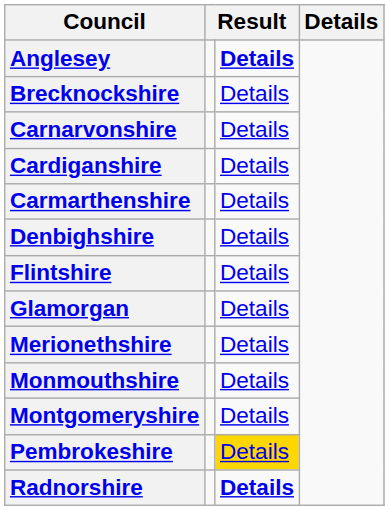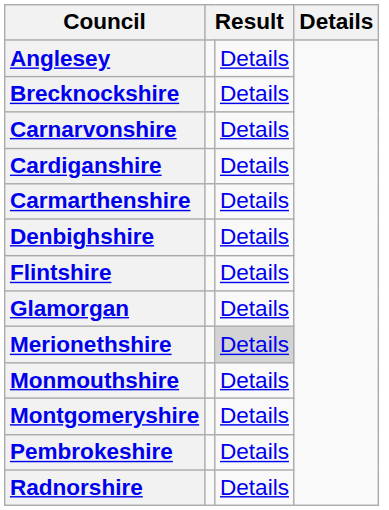(257, 58) bold -> (254, 58) normal
(254, 344) no background -> (254, 344) lightgrey background
(254, 451) gold background -> (254, 451) no background
(257, 487) bold -> (254, 487) normal
